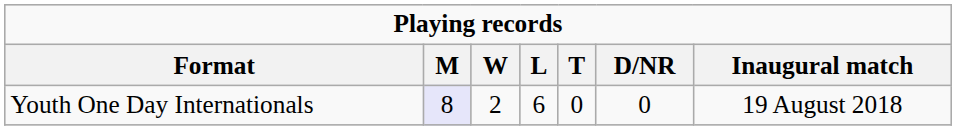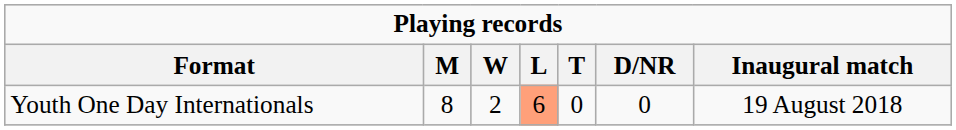(447, 104) lavender background -> (447, 104) no background
(539, 104) no background -> (539, 104) lightsalmon background
